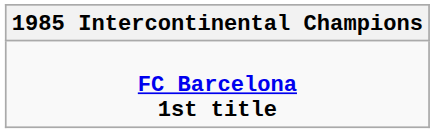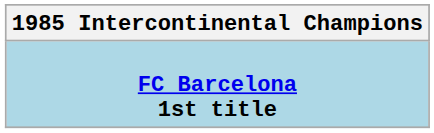(217, 97) no background -> (217, 97) lightblue background
